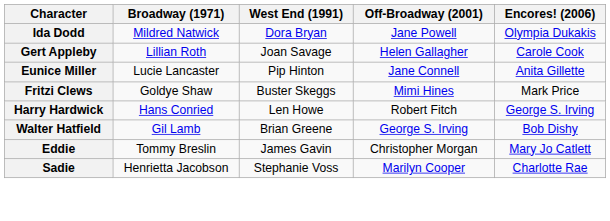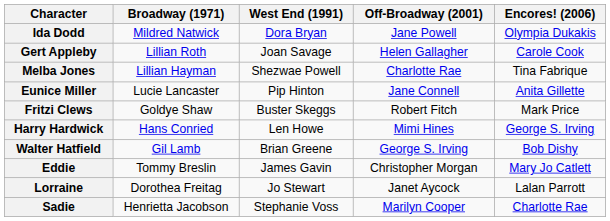+ row: (59, 71)
(424, 91) Mimi Hines -> (424, 110) Robert Fitch
(424, 110) Robert Fitch -> (424, 129) Mimi Hines
+ row: (59, 187)
